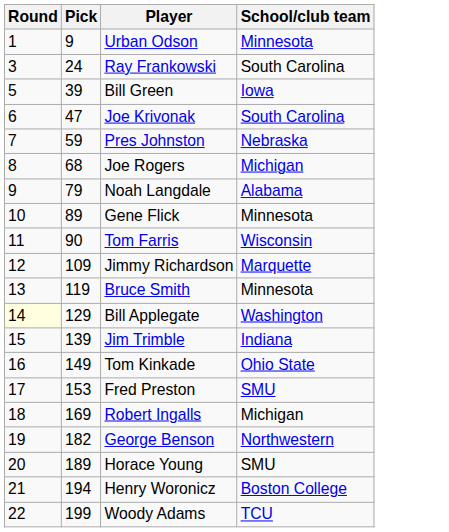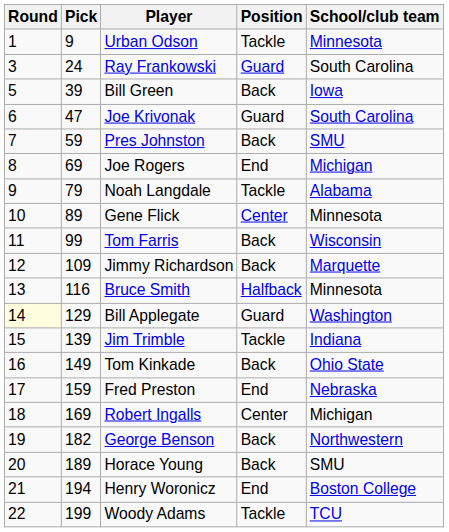+ column: (272, 16)
(274, 141) Nebraska -> (327, 141) SMU
(74, 166) 68 -> (74, 166) 69
(74, 240) 90 -> (74, 240) 99
(77, 290) 119 -> (77, 290) 116
(78, 389) 153 -> (78, 389) 159
(258, 389) SMU -> (343, 389) Nebraska
